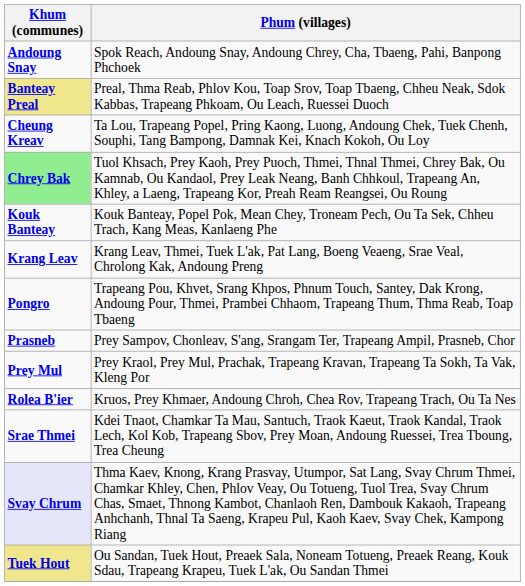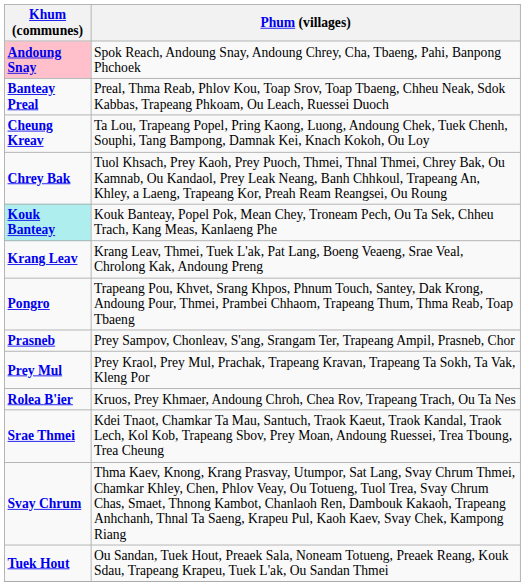(34, 59) no background -> (34, 59) pink background
(31, 96) khaki background -> (31, 96) no background
(39, 178) lightgreen background -> (39, 178) no background
(31, 222) no background -> (31, 222) paleturquoise background
(44, 503) lavender background -> (44, 503) no background
(38, 563) khaki background -> (38, 563) no background
